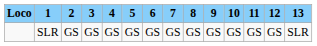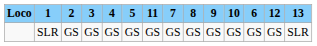columns swapped: (153, 13) <-> (254, 13)
